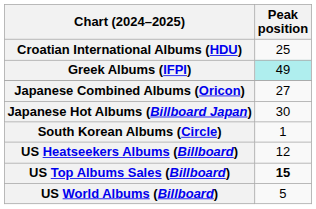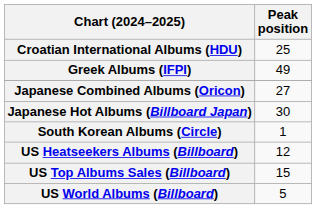(283, 70) paleturquoise background -> (283, 70) no background
(283, 173) bold -> (283, 173) normal
